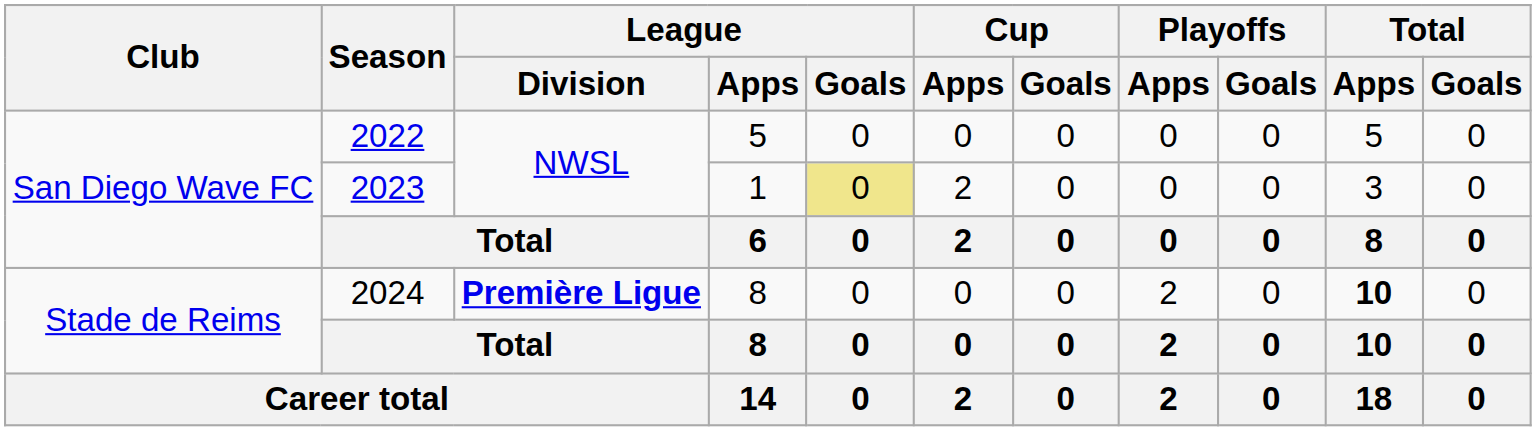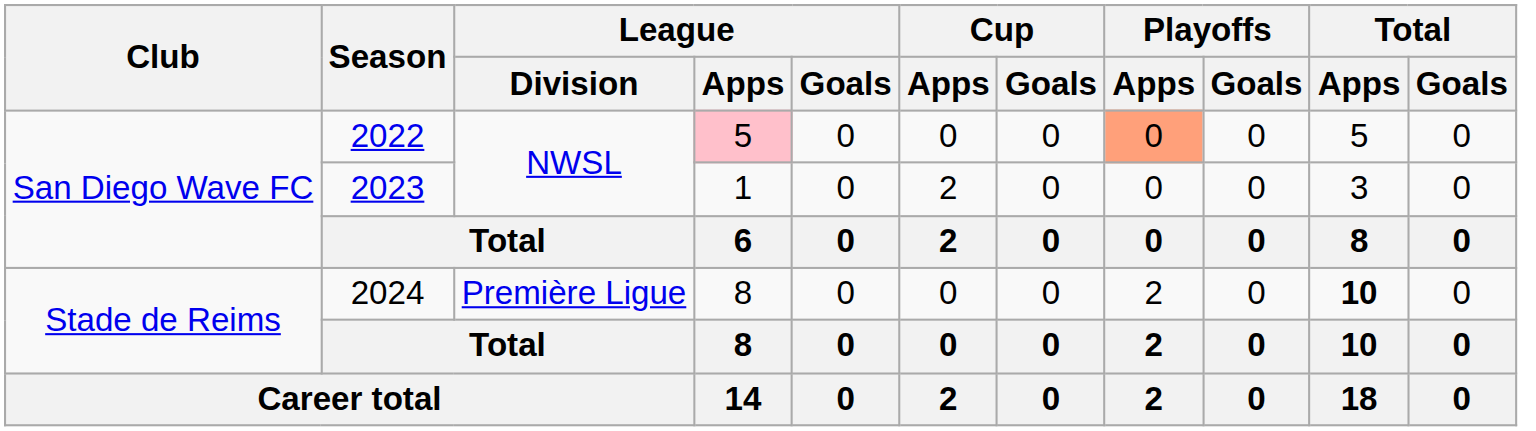(758, 135) no background -> (743, 135) pink background
(1168, 135) no background -> (1154, 135) lightsalmon background
(860, 188) khaki background -> (846, 188) no background
(581, 293) bold -> (574, 293) normal
